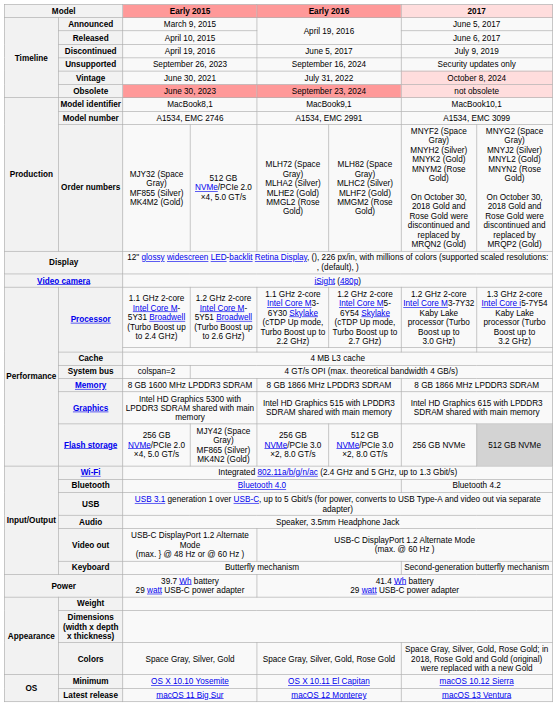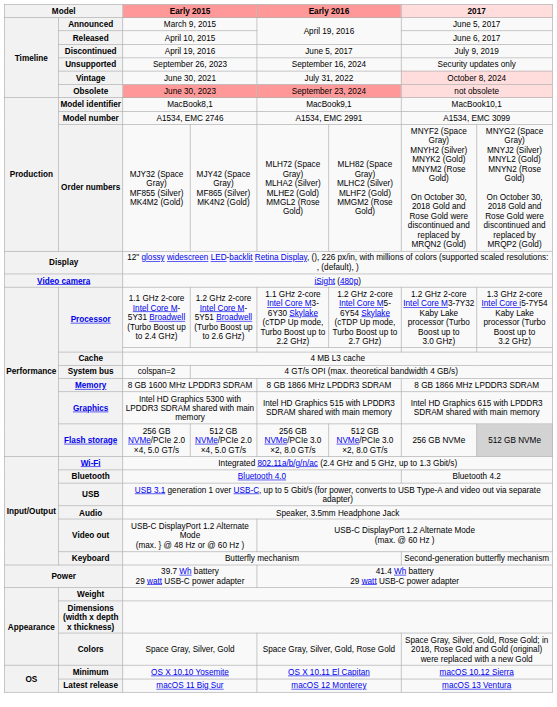(223, 188) 512 GB NVMe/PCIe 2.0 ×4, 5.0 GT/s -> (223, 188) MJY42 (Space Gray) MF865 (Silver) MK4N2 (Gold)
(223, 445) MJY42 (Space Gray) MF865 (Silver) MK4N2 (Gold) -> (223, 440) 512 GB NVMe/PCIe 2.0 ×4, 5.0 GT/s
